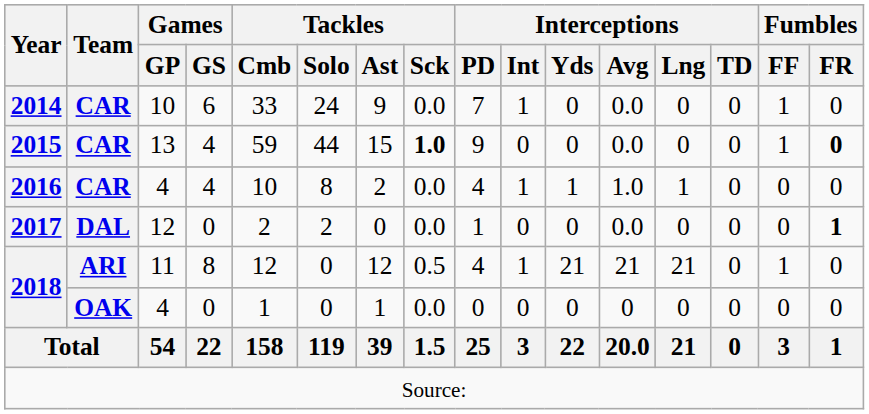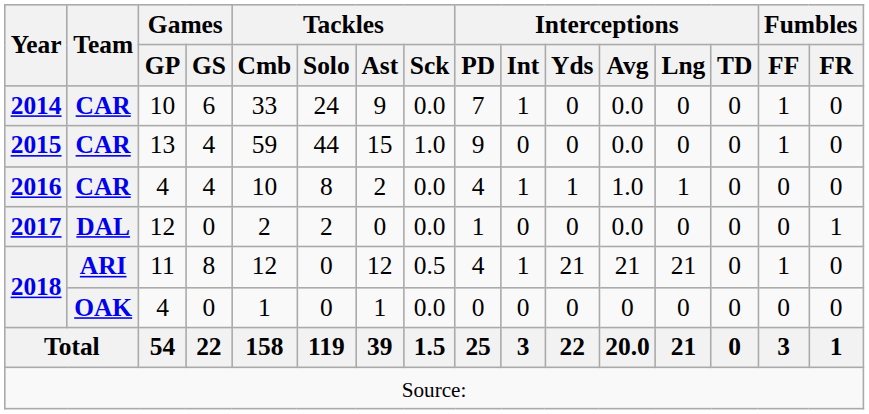(430, 145) bold -> (430, 145) normal
(836, 145) bold -> (836, 145) normal
(836, 226) bold -> (836, 226) normal
